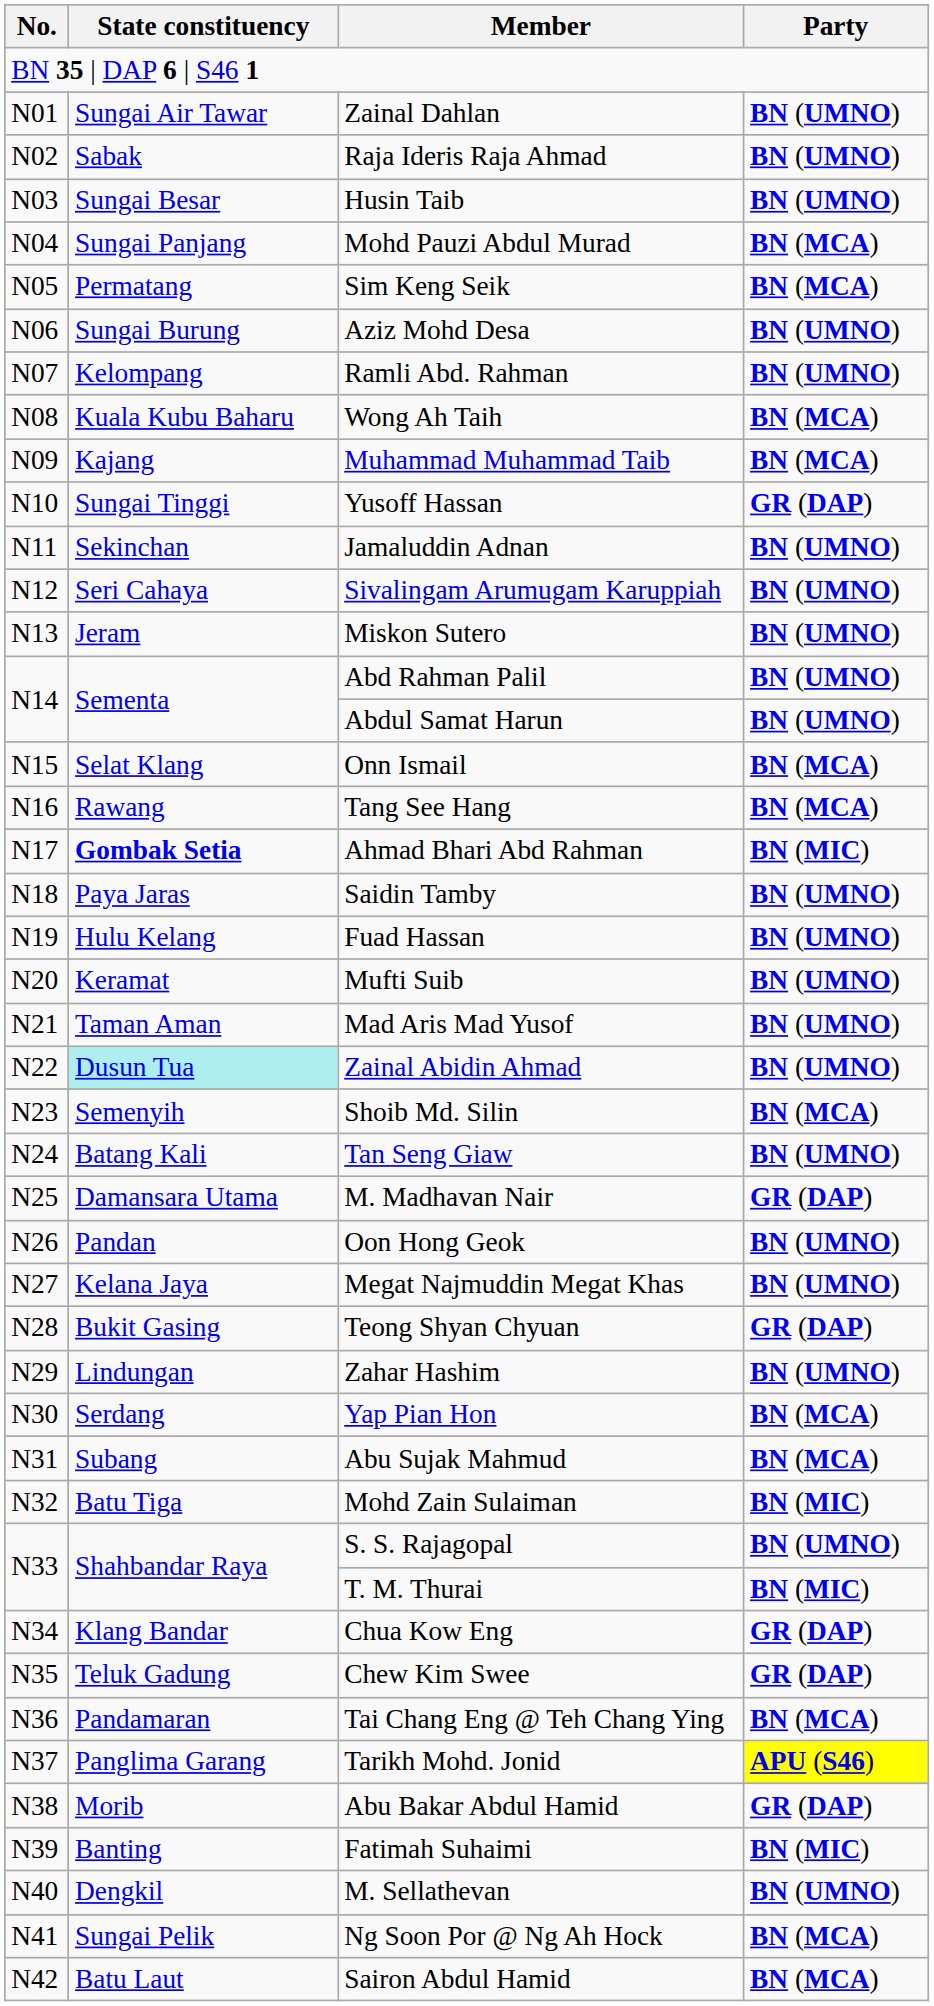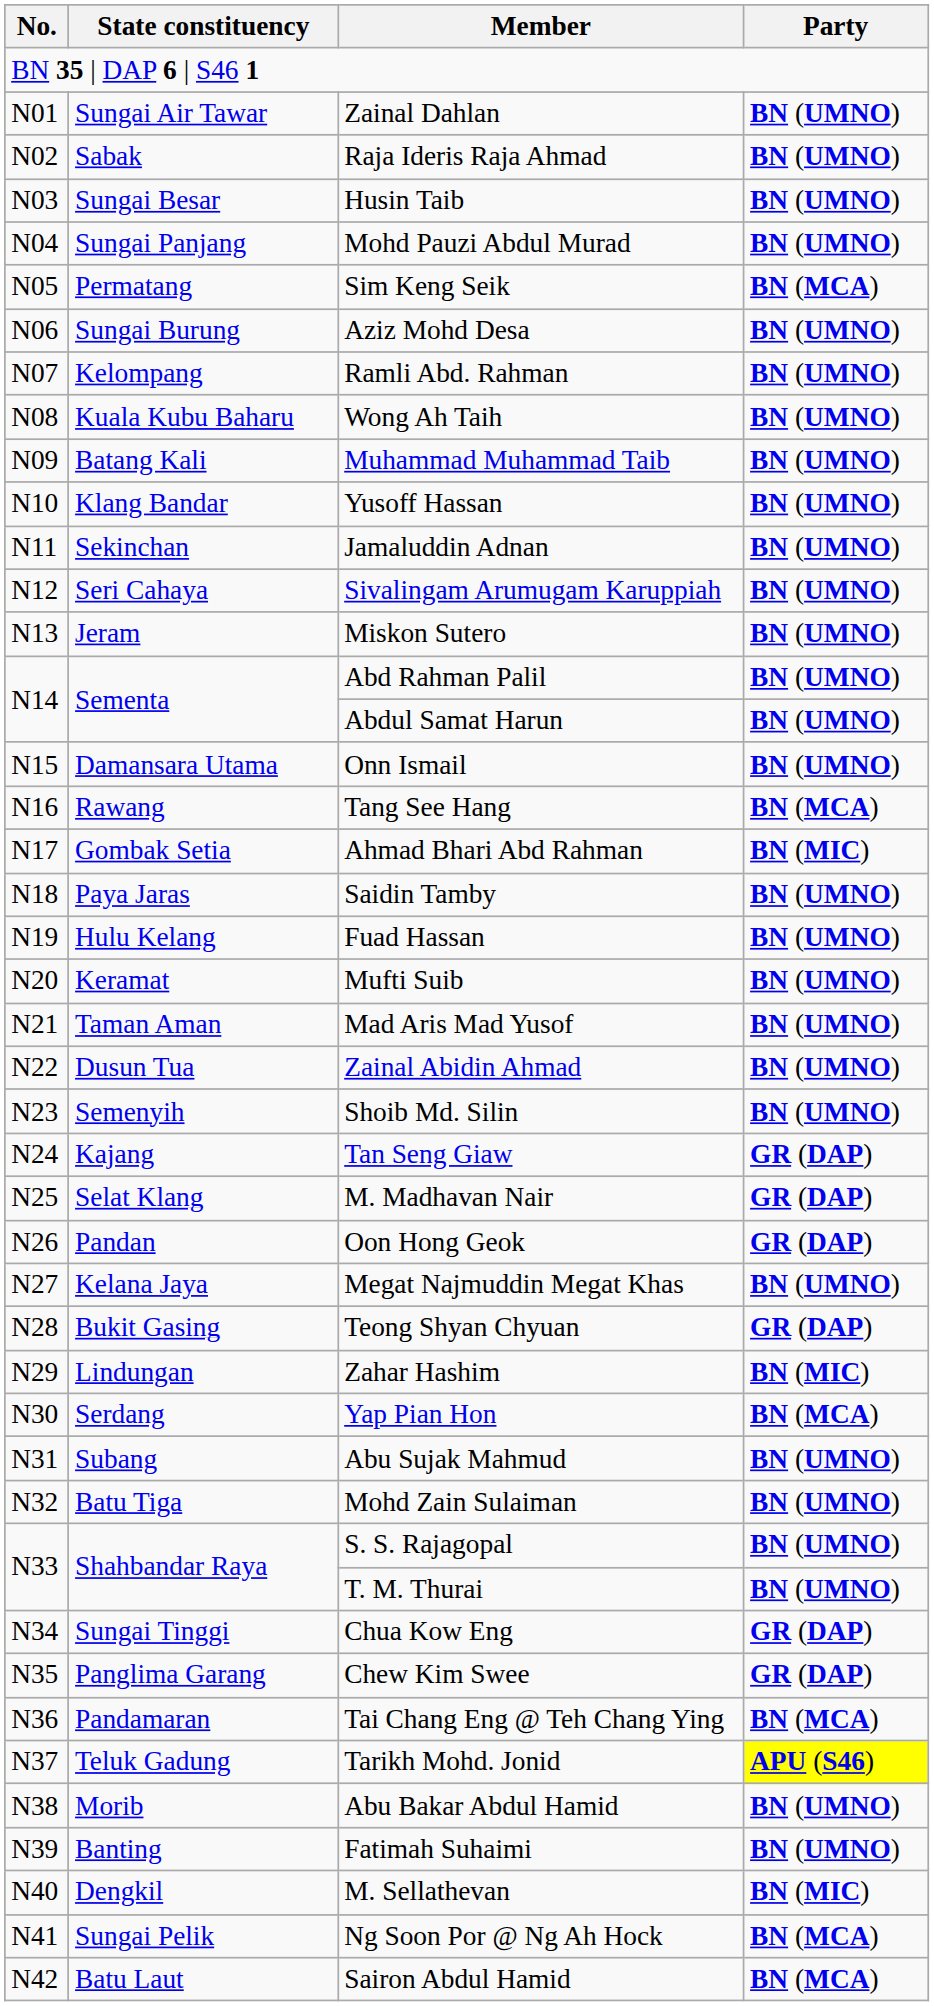(814, 243) BN (MCA) -> (825, 243) BN (UMNO)
(814, 416) BN (MCA) -> (825, 416) BN (UMNO)
(115, 460) Kajang -> (141, 460) Batang Kali
(814, 460) BN (MCA) -> (825, 460) BN (UMNO)
(152, 503) Sungai Tinggi -> (151, 503) Klang Bandar
(811, 503) GR (DAP) -> (825, 503) BN (UMNO)
(139, 763) Selat Klang -> (176, 763) Damansara Utama
(814, 763) BN (MCA) -> (825, 763) BN (UMNO)
(158, 850) bold -> (153, 850) normal
(135, 1067) paleturquoise background -> (135, 1067) no background
(814, 1110) BN (MCA) -> (825, 1110) BN (UMNO)
(141, 1154) Batang Kali -> (115, 1154) Kajang
(825, 1154) BN (UMNO) -> (811, 1154) GR (DAP)
(176, 1197) Damansara Utama -> (139, 1197) Selat Klang
(825, 1241) BN (UMNO) -> (811, 1241) GR (DAP)
(825, 1371) BN (UMNO) -> (810, 1371) BN (MIC)
(814, 1458) BN (MCA) -> (825, 1458) BN (UMNO)
(810, 1501) BN (MIC) -> (825, 1501) BN (UMNO)
(810, 1588) BN (MIC) -> (825, 1588) BN (UMNO)
(151, 1631) Klang Bandar -> (152, 1631) Sungai Tinggi
(153, 1675) Teluk Gadung -> (170, 1675) Panglima Garang
(170, 1761) Panglima Garang -> (153, 1761) Teluk Gadung
(811, 1805) GR (DAP) -> (825, 1805) BN (UMNO)
(810, 1848) BN (MIC) -> (825, 1848) BN (UMNO)
(825, 1892) BN (UMNO) -> (810, 1892) BN (MIC)
